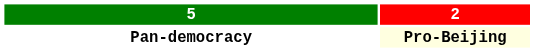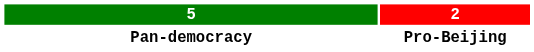(455, 37) lightyellow background -> (455, 37) no background
